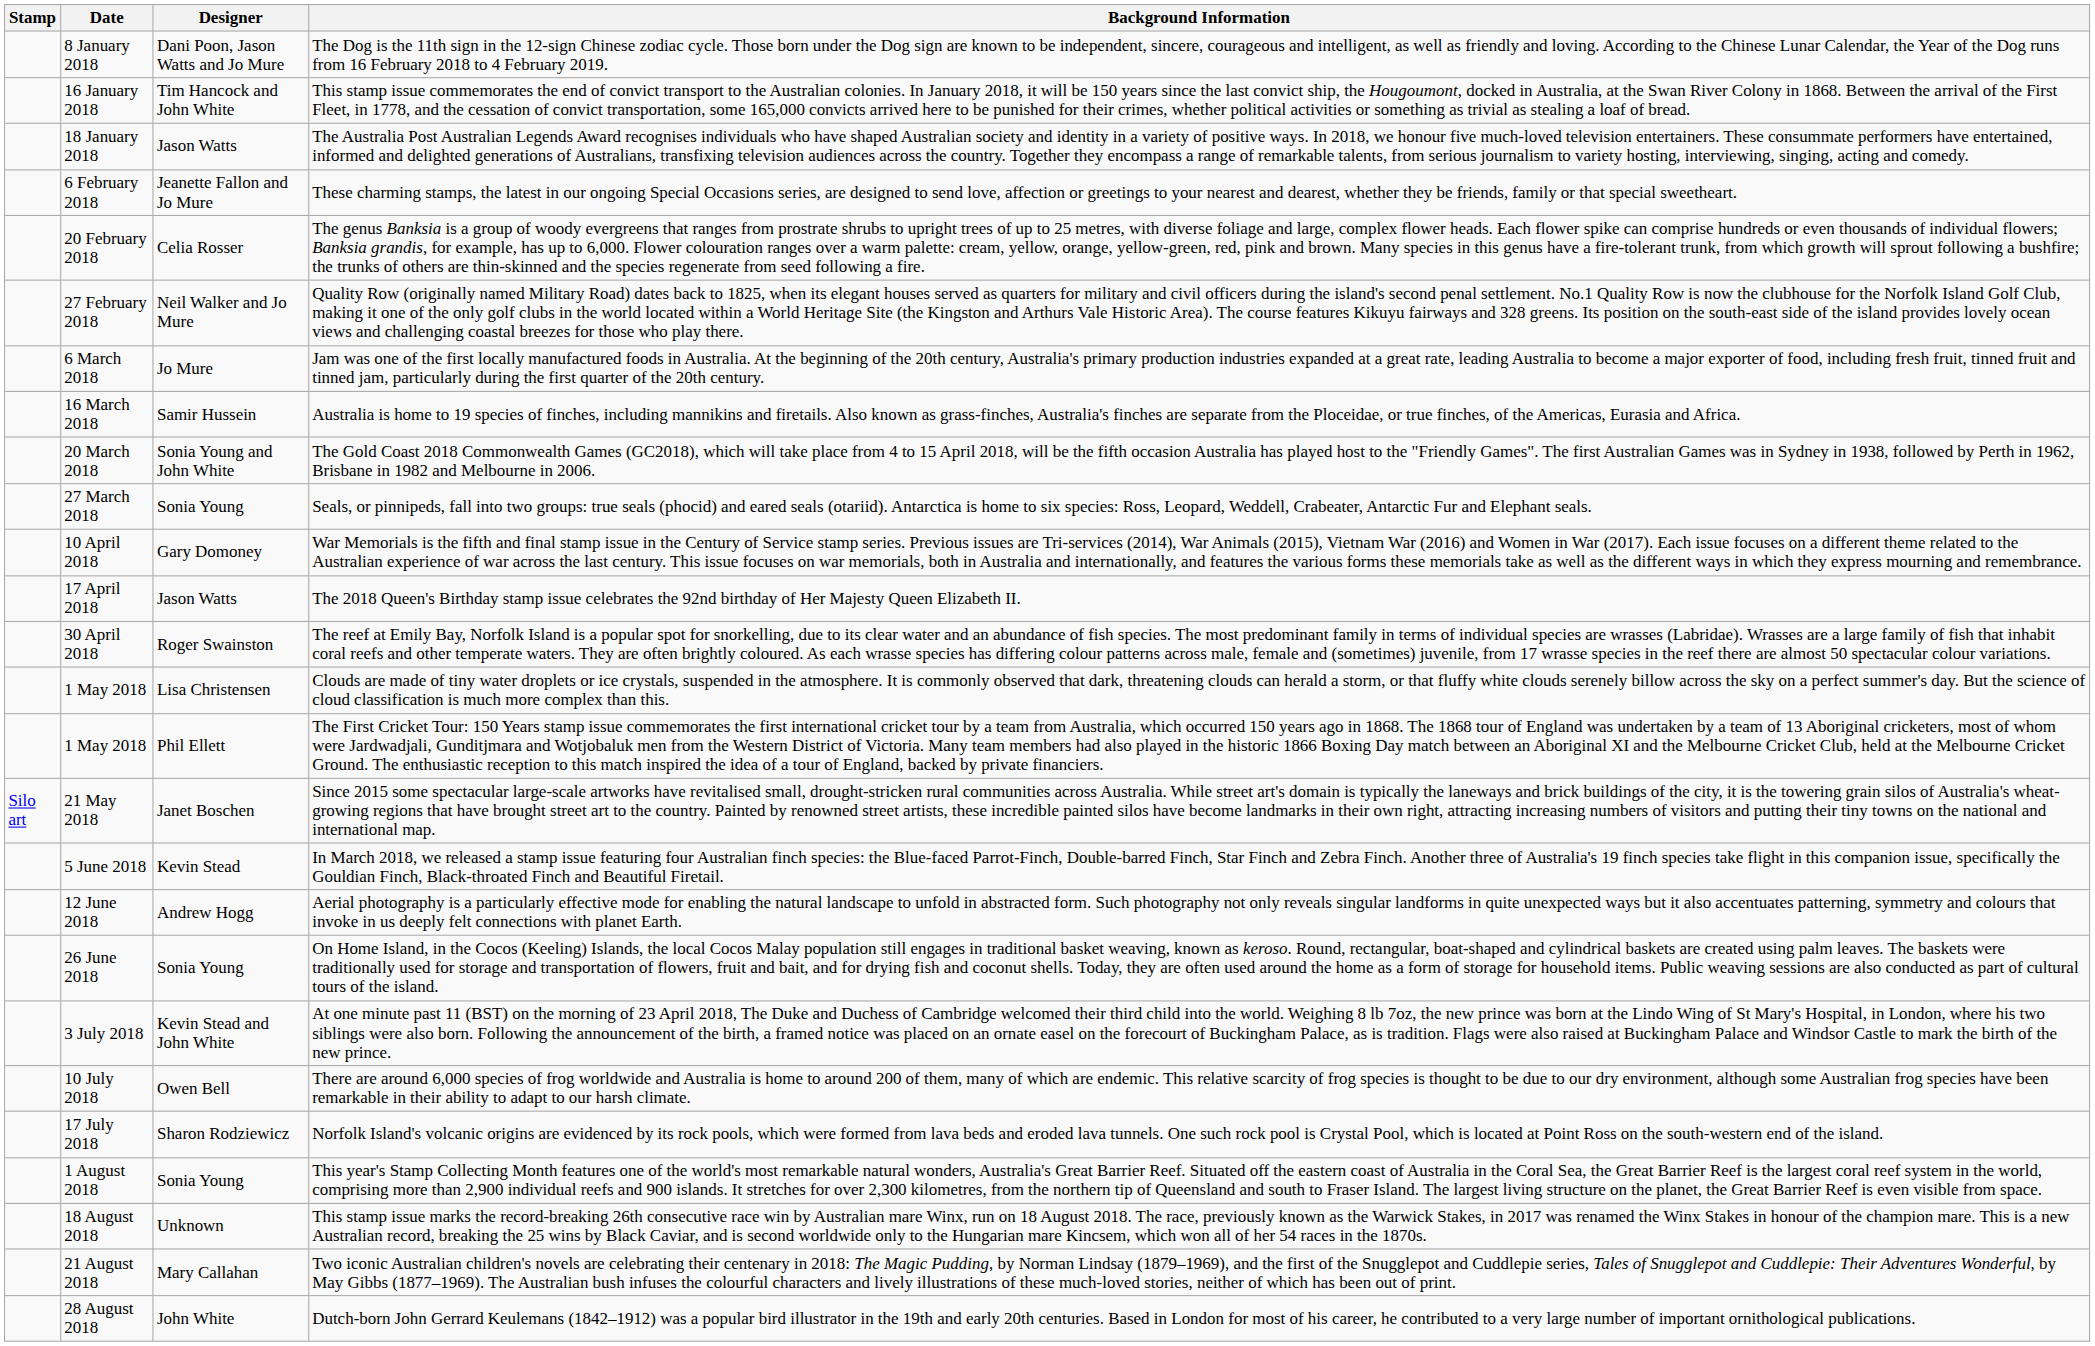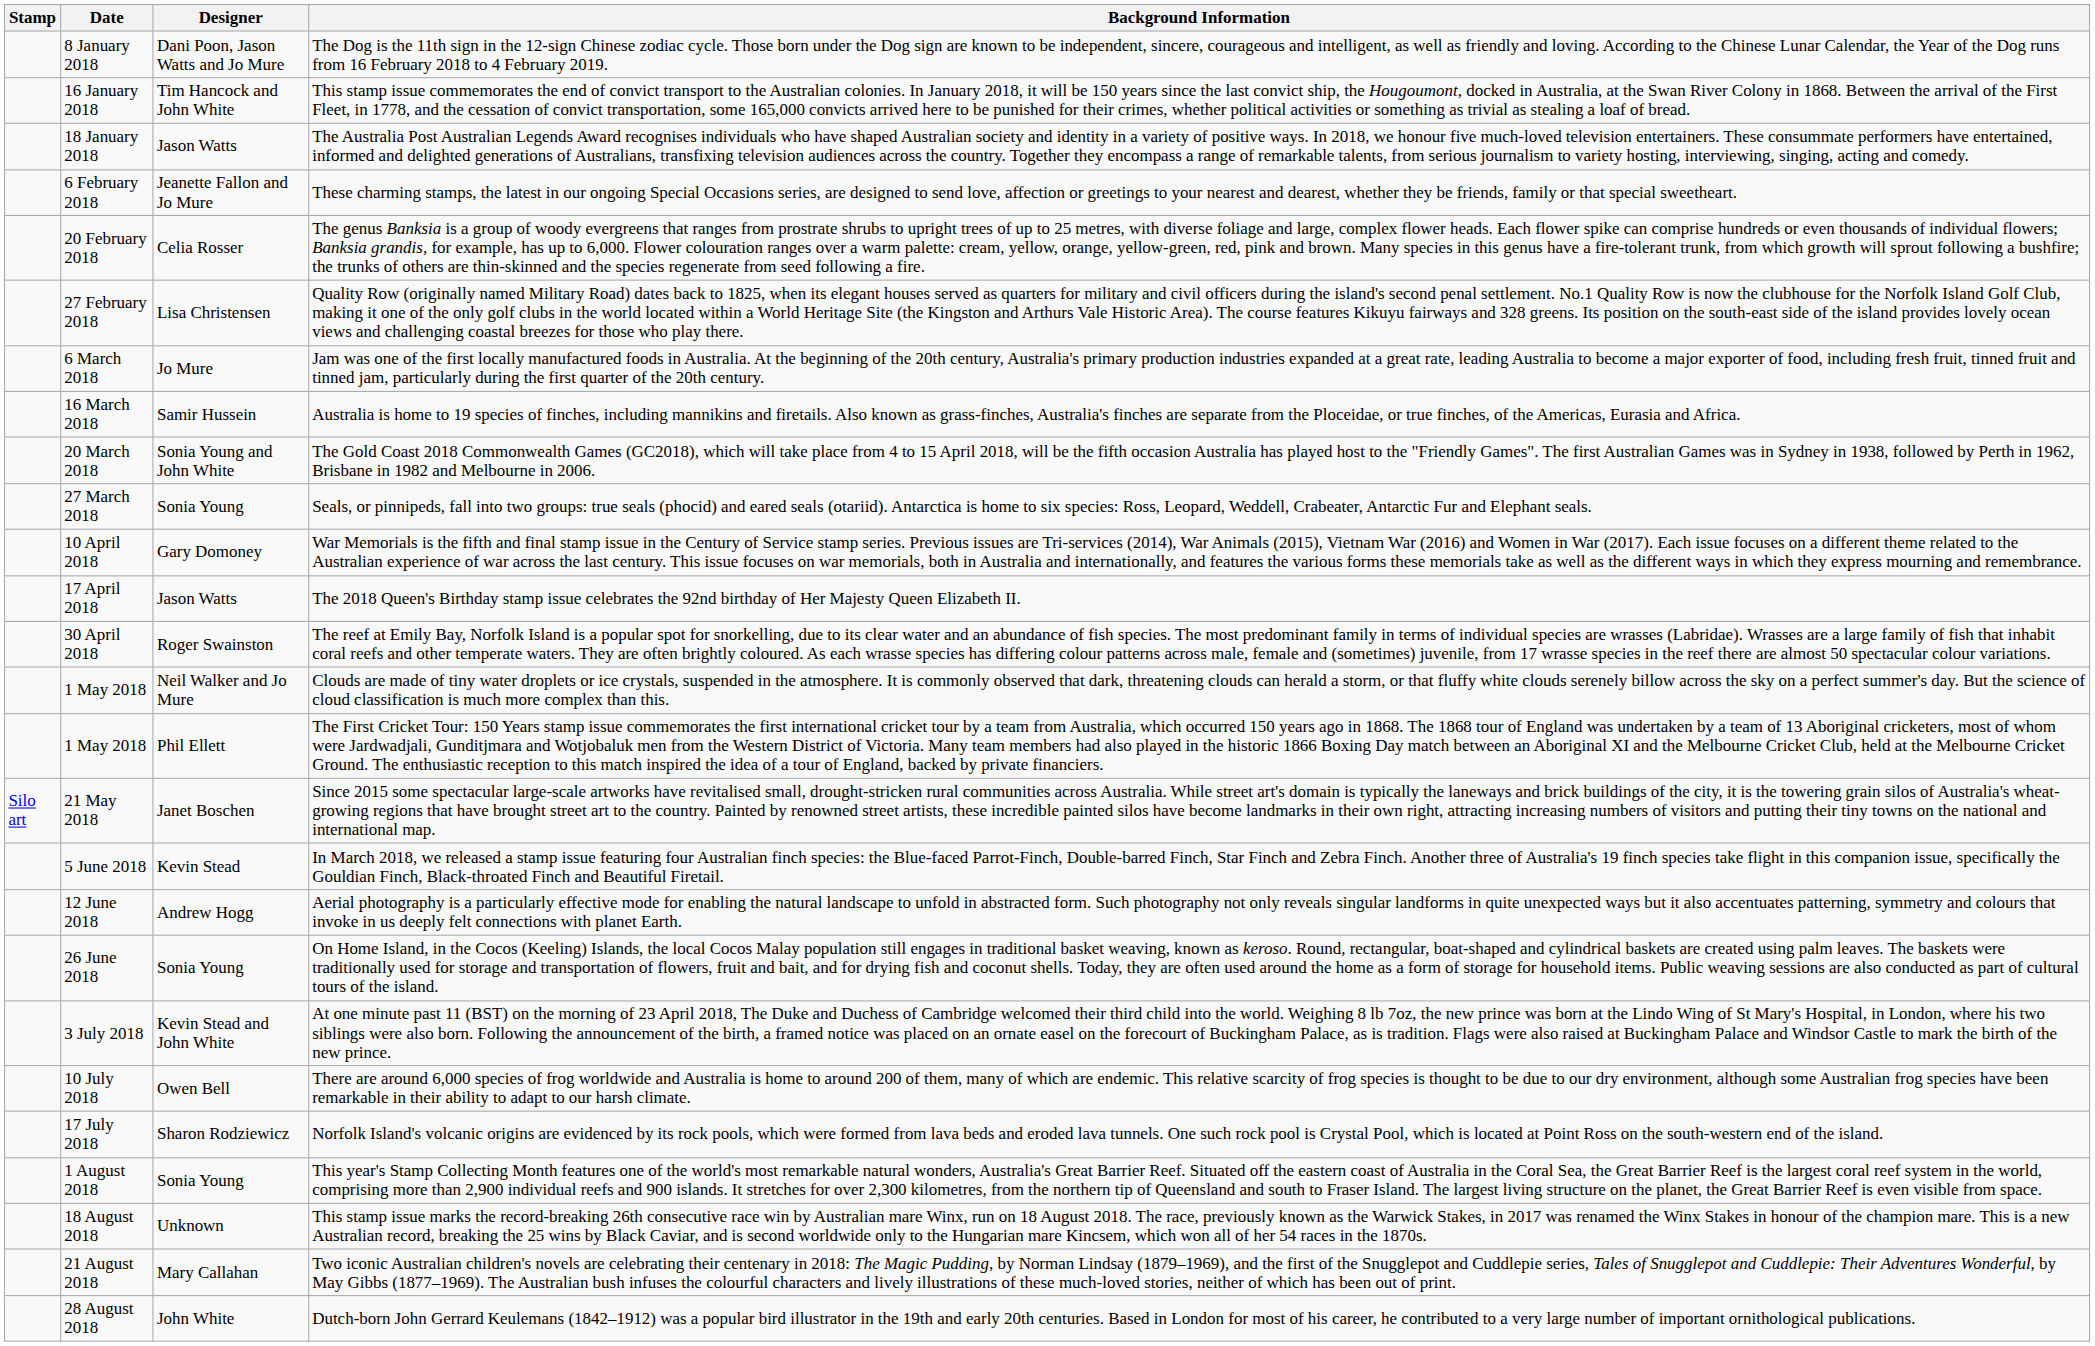(222, 312) Neil Walker and Jo Mure -> (214, 312) Lisa Christensen
(214, 690) Lisa Christensen -> (222, 690) Neil Walker and Jo Mure
